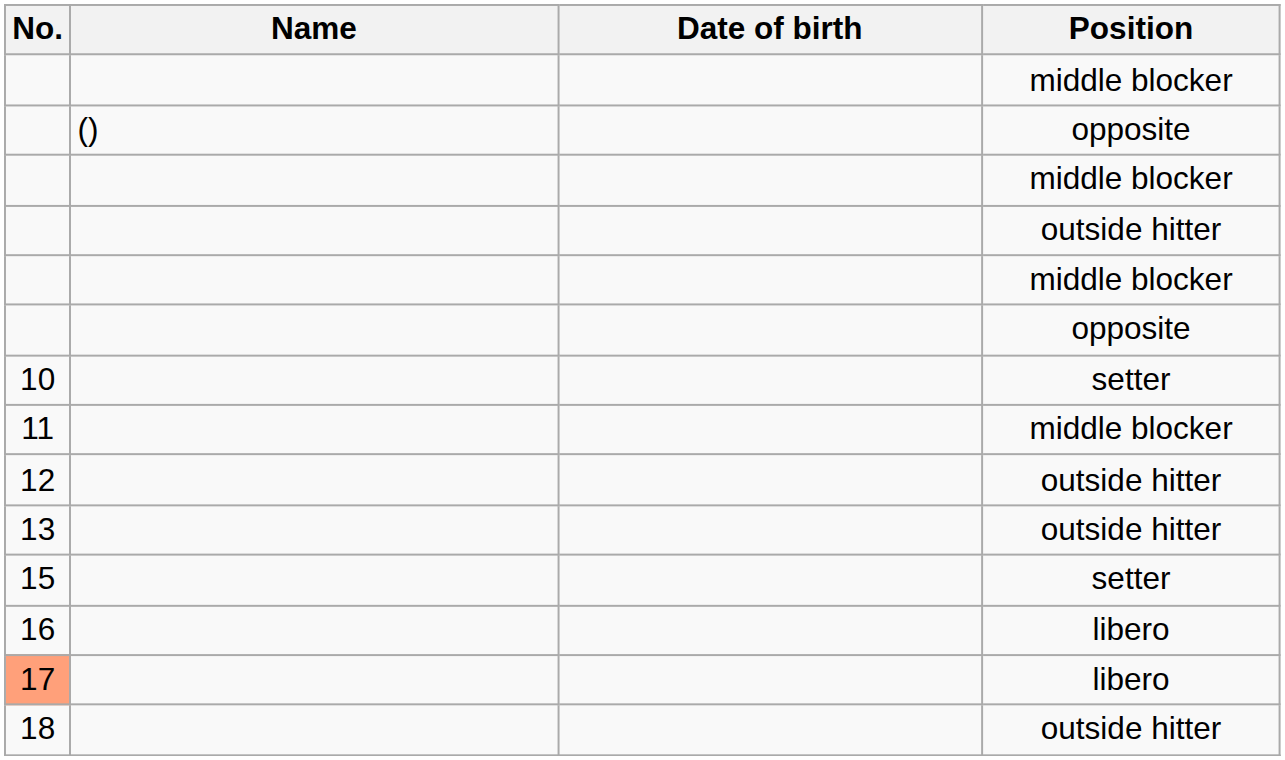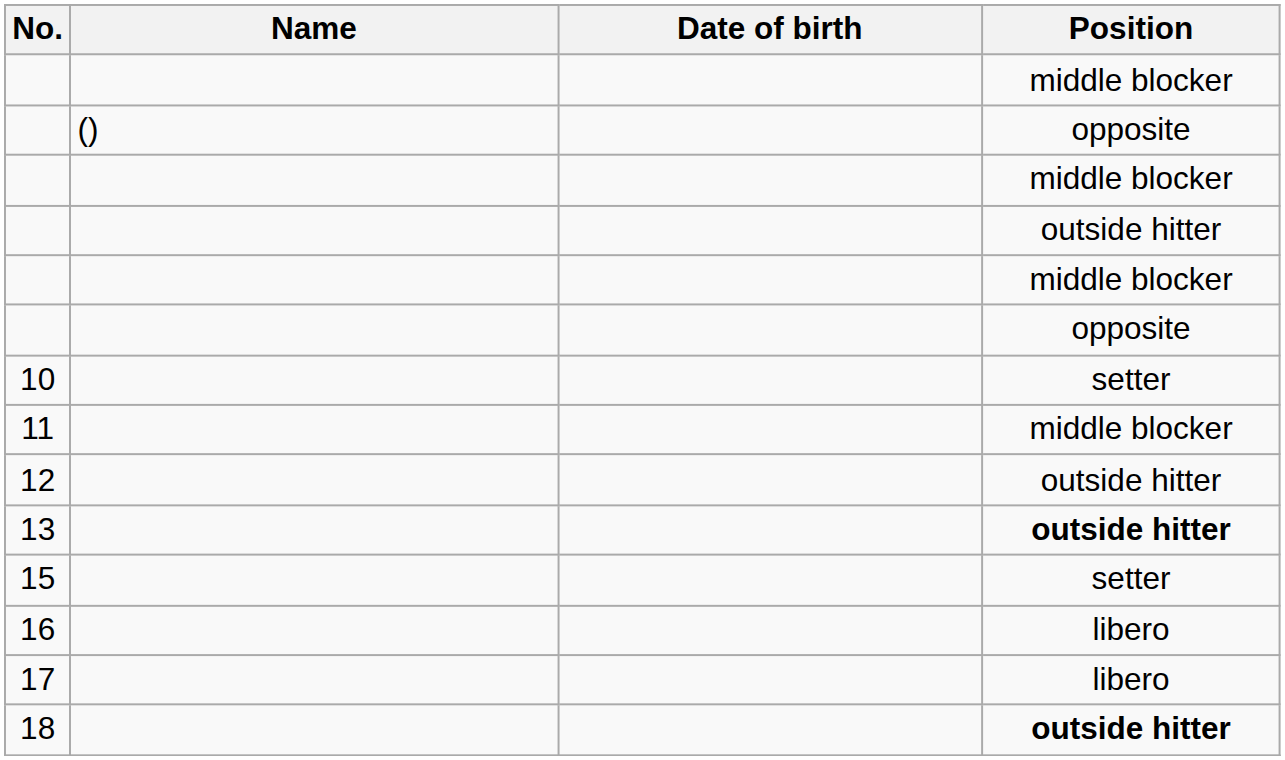(1131, 529) normal -> (1131, 529) bold
(38, 679) lightsalmon background -> (38, 679) no background
(1131, 729) normal -> (1131, 729) bold
